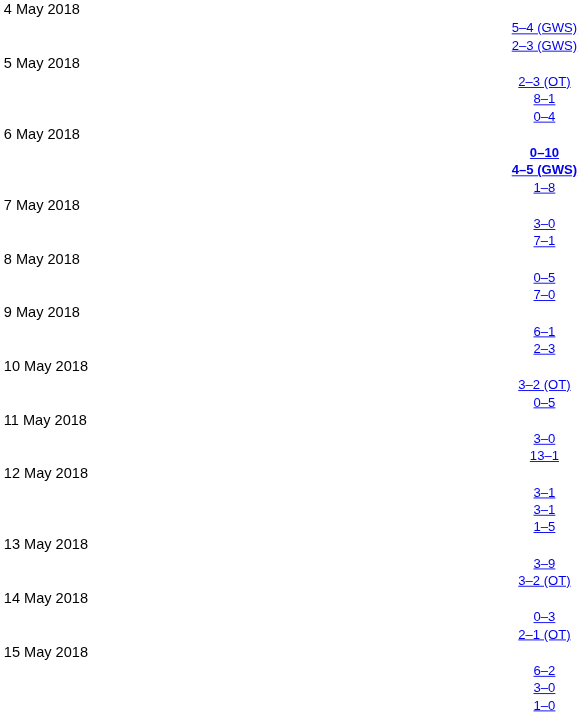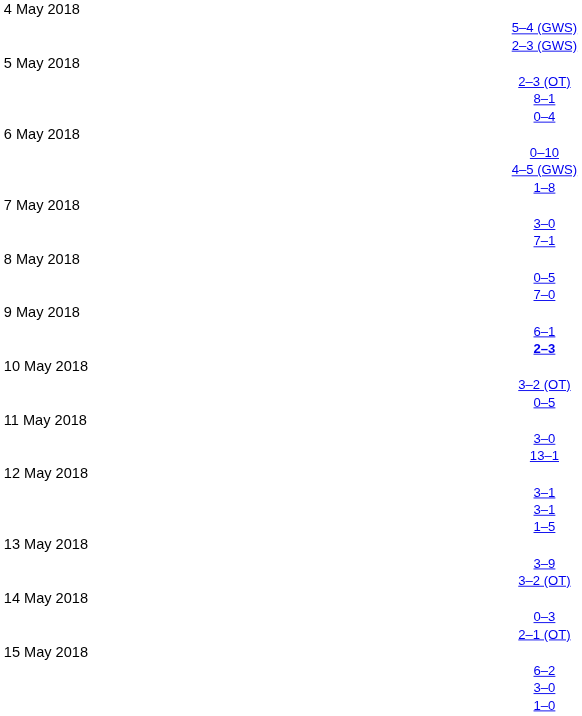(544, 153) bold -> (544, 153) normal
(544, 170) bold -> (544, 170) normal
(544, 348) normal -> (544, 348) bold
